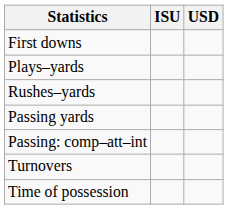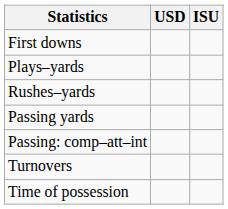columns swapped: (203, 17) <-> (167, 17)
